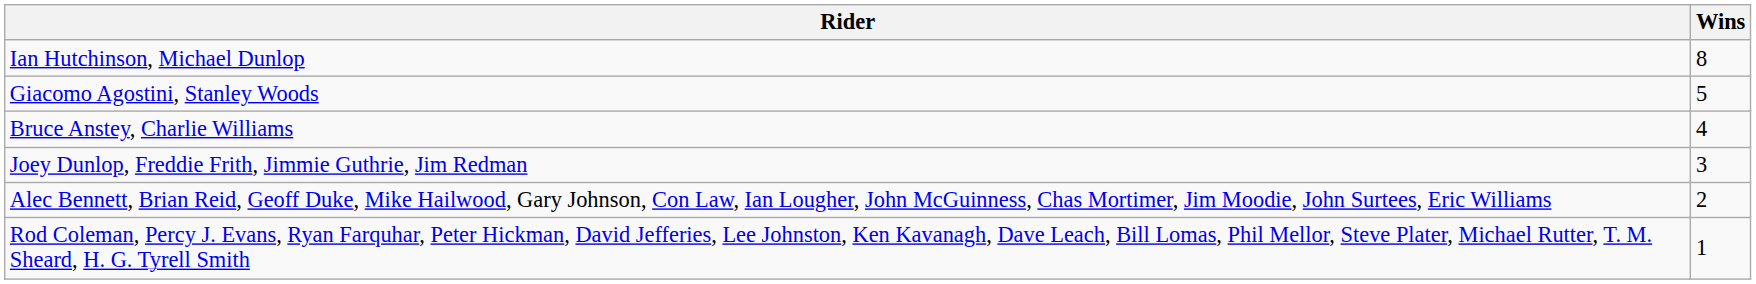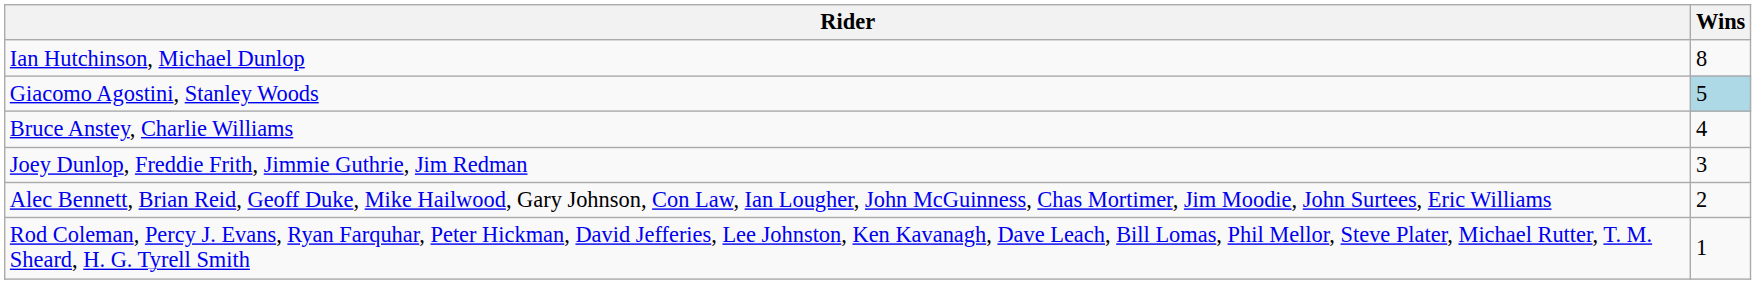(1702, 93) no background -> (1702, 93) lightblue background
